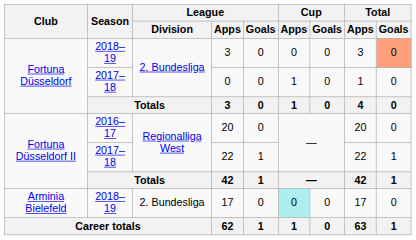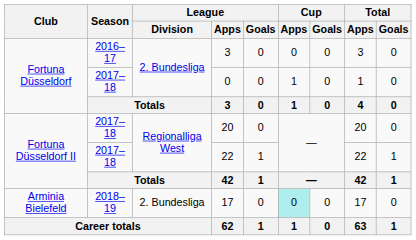(110, 53) 2018–19 -> (110, 53) 2016–17
(394, 53) lightsalmon background -> (394, 53) no background
(110, 128) 2016–17 -> (110, 128) 2017–18
